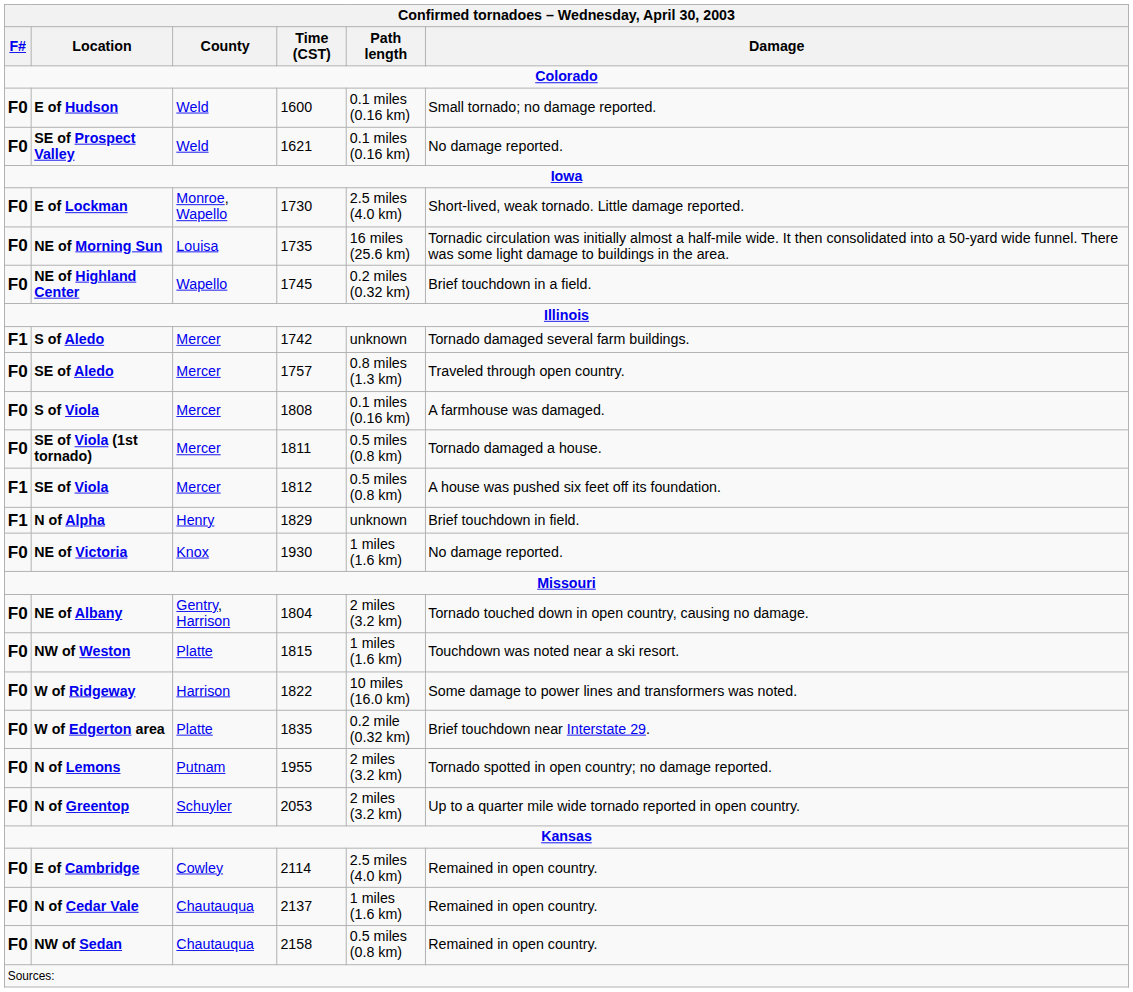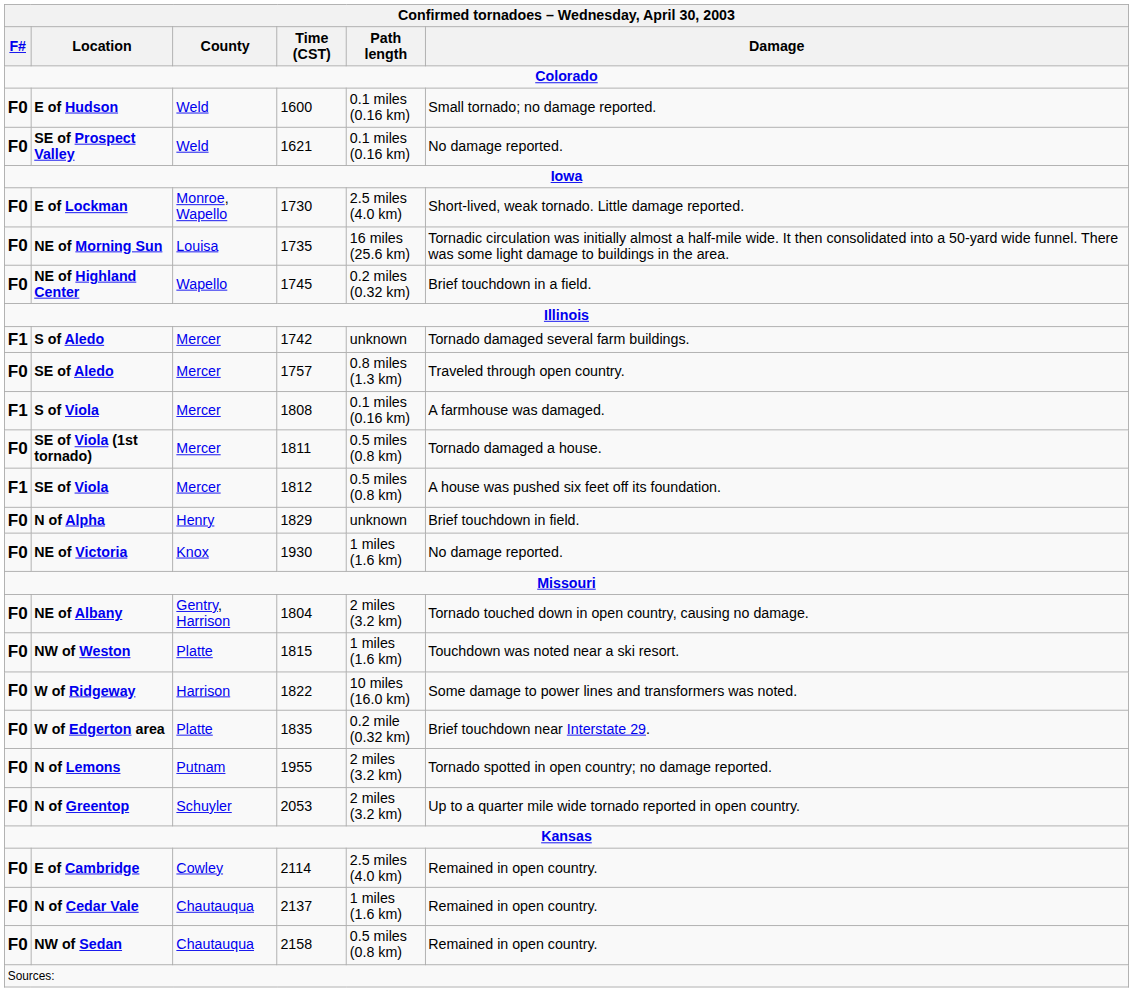(18, 410) F0 -> (18, 410) F1
(18, 520) F1 -> (18, 520) F0
